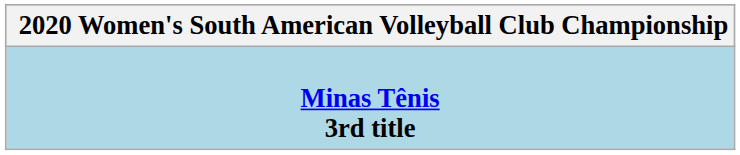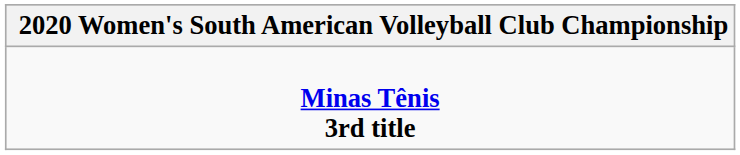(370, 112) lightblue background -> (370, 112) no background
